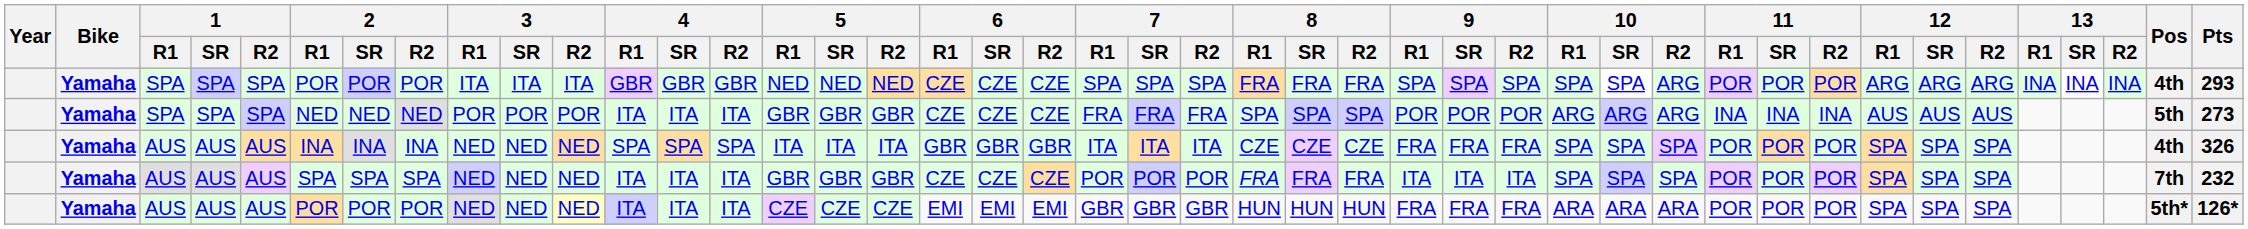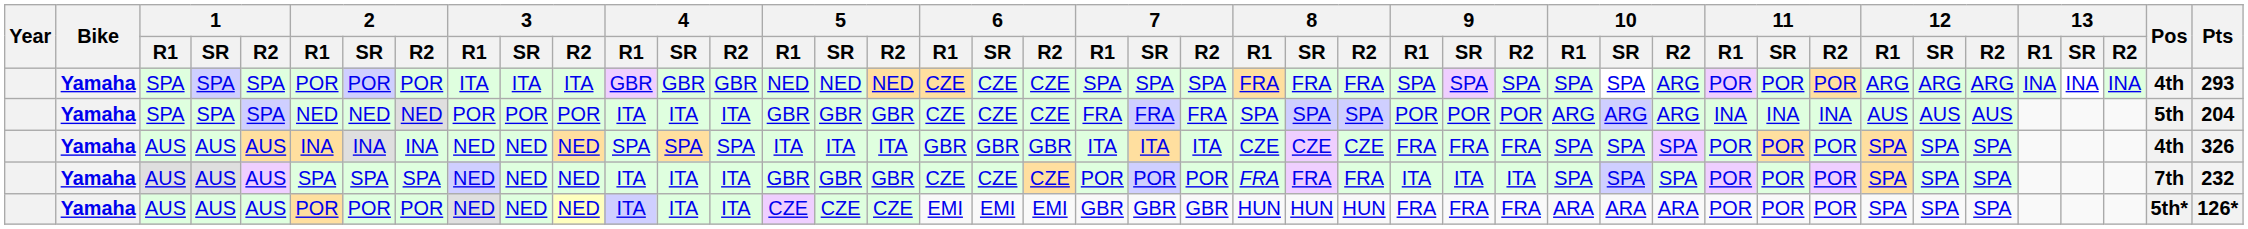(2218, 115) 273 -> (2218, 115) 204
